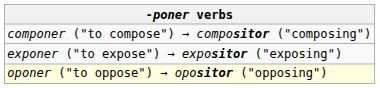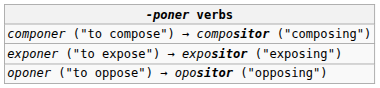(167, 73) lightyellow background -> (167, 73) no background
